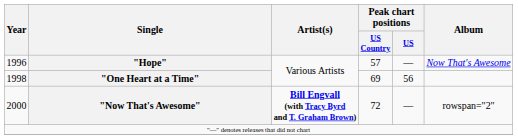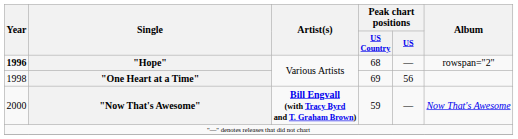(17, 63) normal -> (17, 63) bold
(375, 63) 57 -> (375, 63) 68
(469, 63) Now That's Awesome -> (469, 63) rowspan="2"
(375, 105) 72 -> (375, 105) 59
(469, 105) rowspan="2" -> (469, 105) Now That's Awesome
